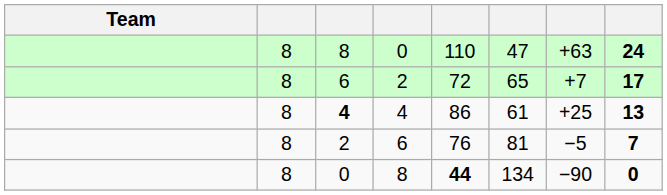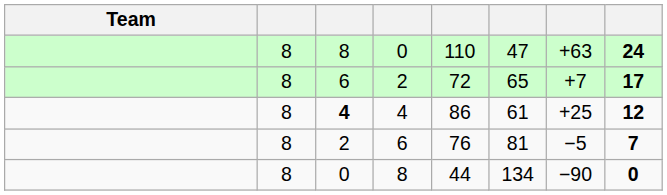(633, 112) 13 -> (633, 112) 12
(460, 174) bold -> (460, 174) normal
